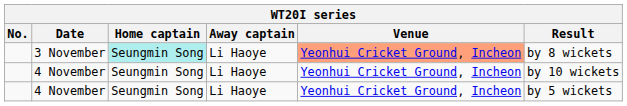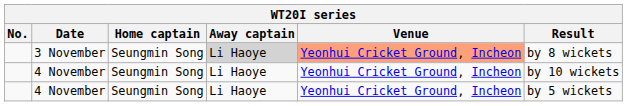(157, 53) paleturquoise background -> (157, 53) no background
(238, 53) no background -> (238, 53) lightgrey background
